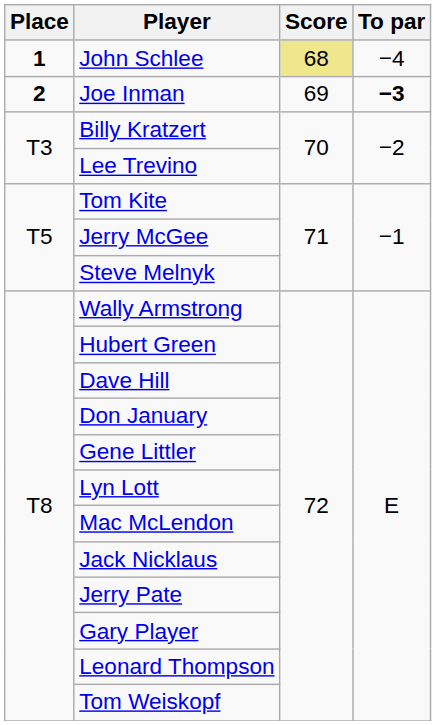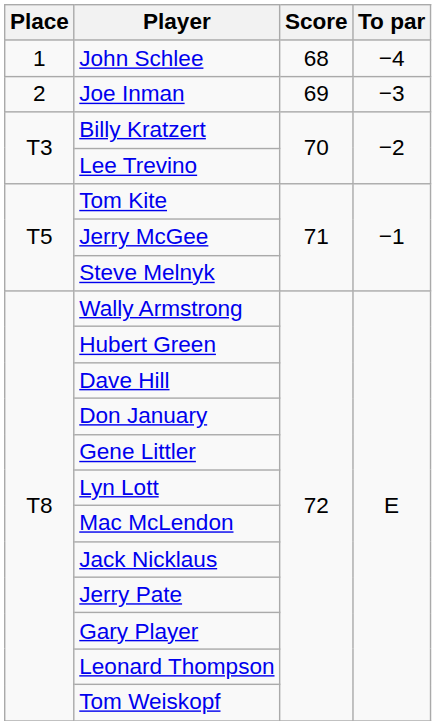(39, 58) bold -> (39, 58) normal
(316, 58) khaki background -> (316, 58) no background
(39, 93) bold -> (39, 93) normal
(392, 93) bold -> (392, 93) normal
